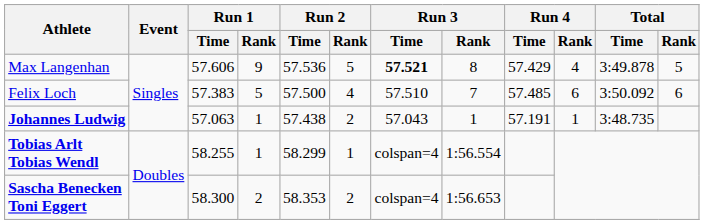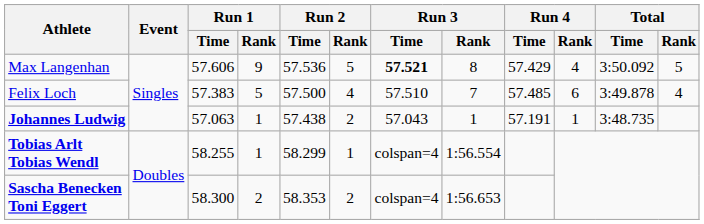(627, 67) 3:49.878 -> (627, 67) 3:50.092
(627, 93) 3:50.092 -> (627, 93) 3:49.878
(679, 93) 6 -> (679, 93) 4
